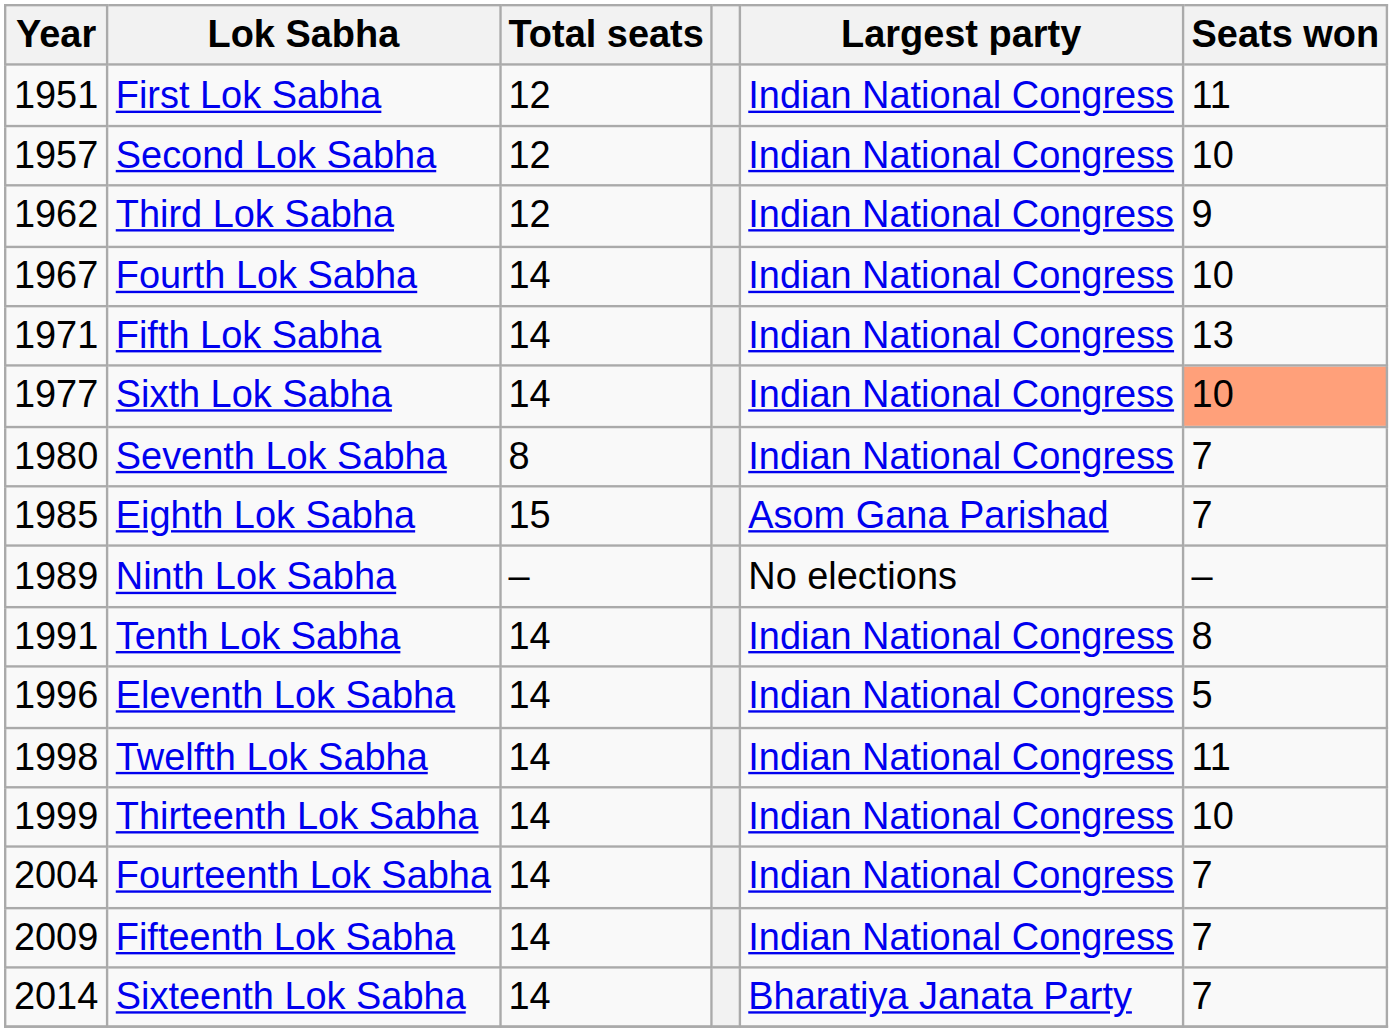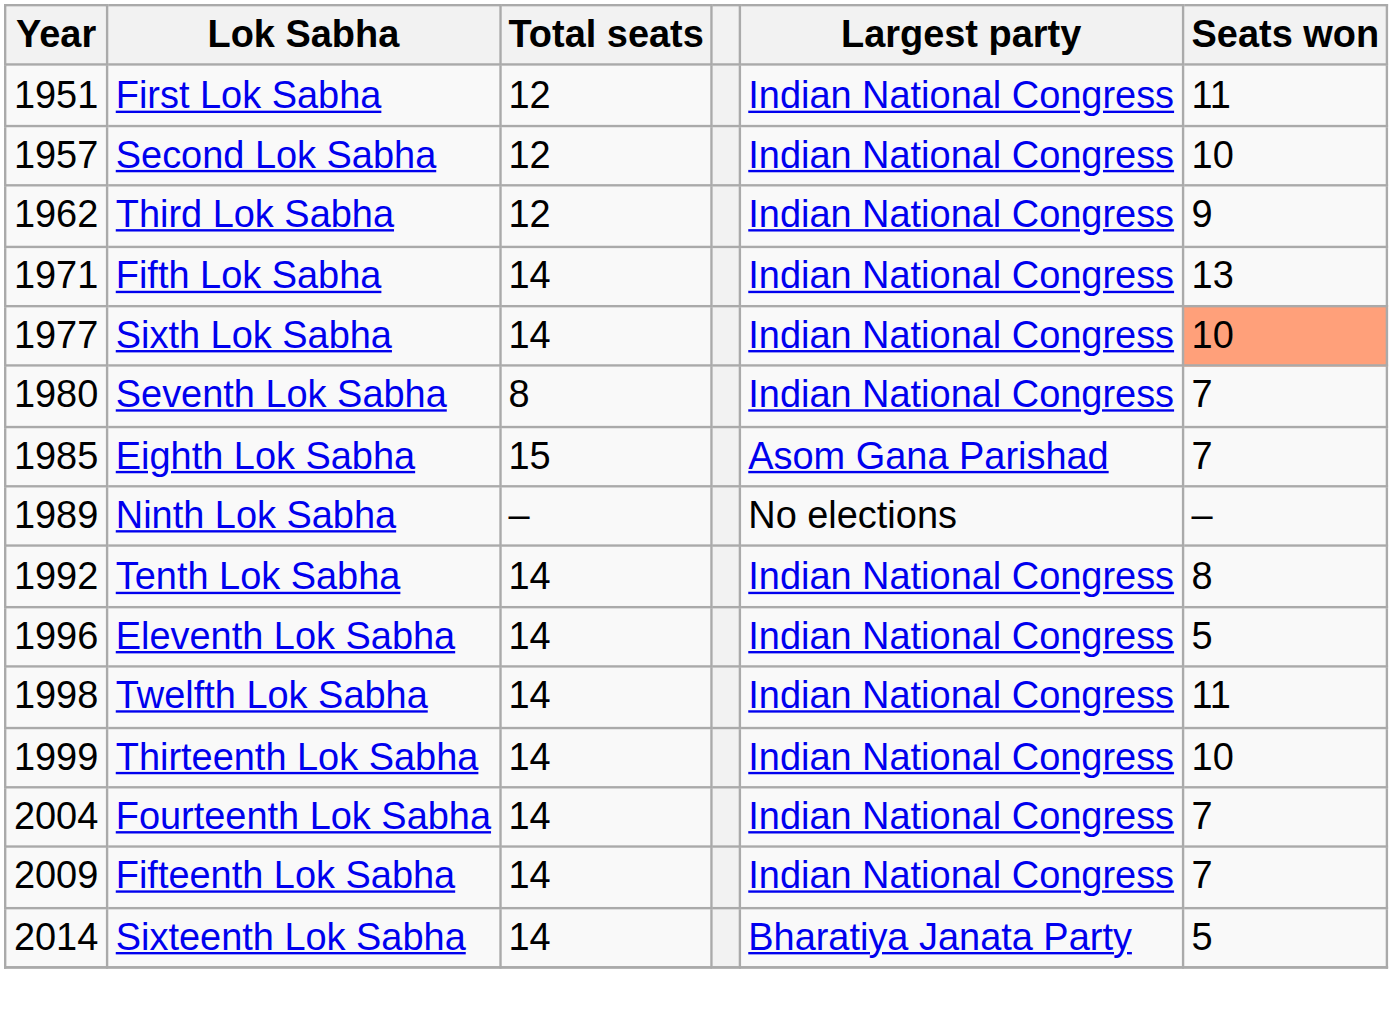- row: (266, 275)
(56, 635) 1991 -> (56, 575) 1992
(1202, 996) 7 -> (1202, 936) 5
